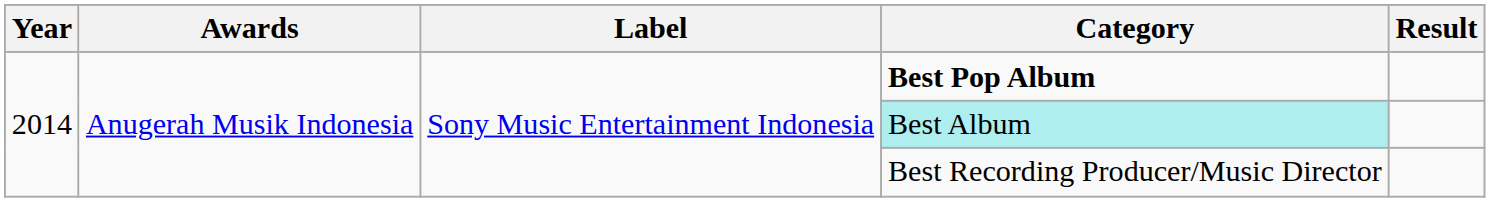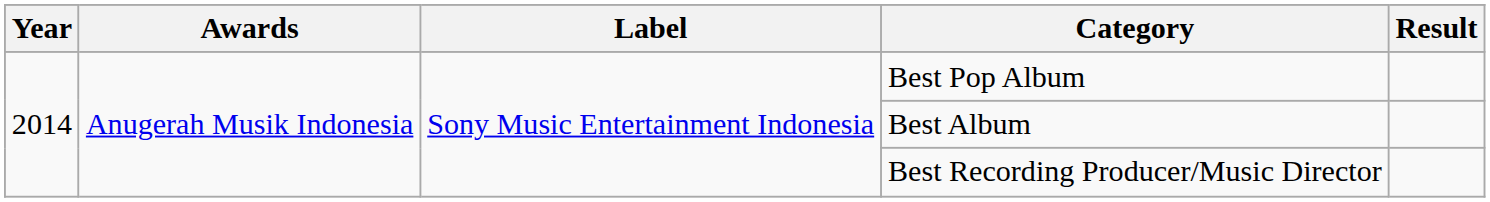(992, 76) bold -> (987, 76) normal
(959, 123) paleturquoise background -> (959, 123) no background
